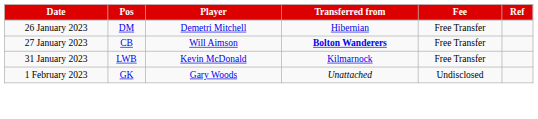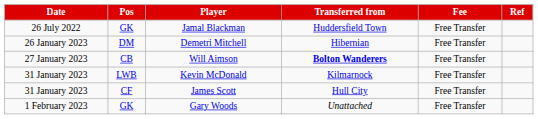+ row: (213, 28)
+ row: (213, 91)
(460, 75) Undisclosed -> (460, 106) Free Transfer
